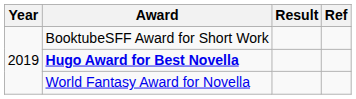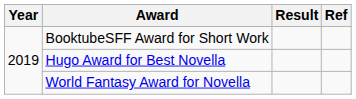(142, 60) bold -> (135, 60) normal
